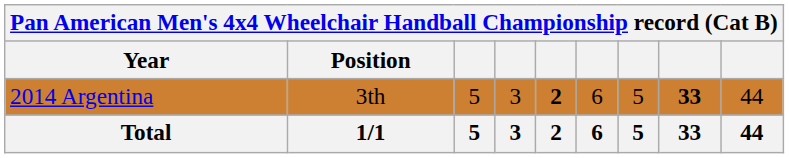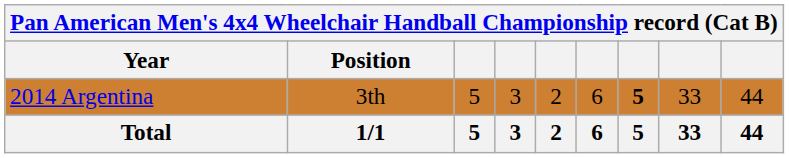(556, 96) bold -> (556, 96) normal
(638, 96) normal -> (638, 96) bold
(690, 96) bold -> (690, 96) normal
